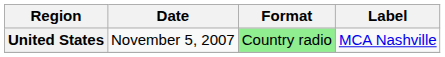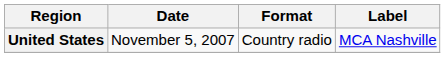(287, 40) lightgreen background -> (287, 40) no background
